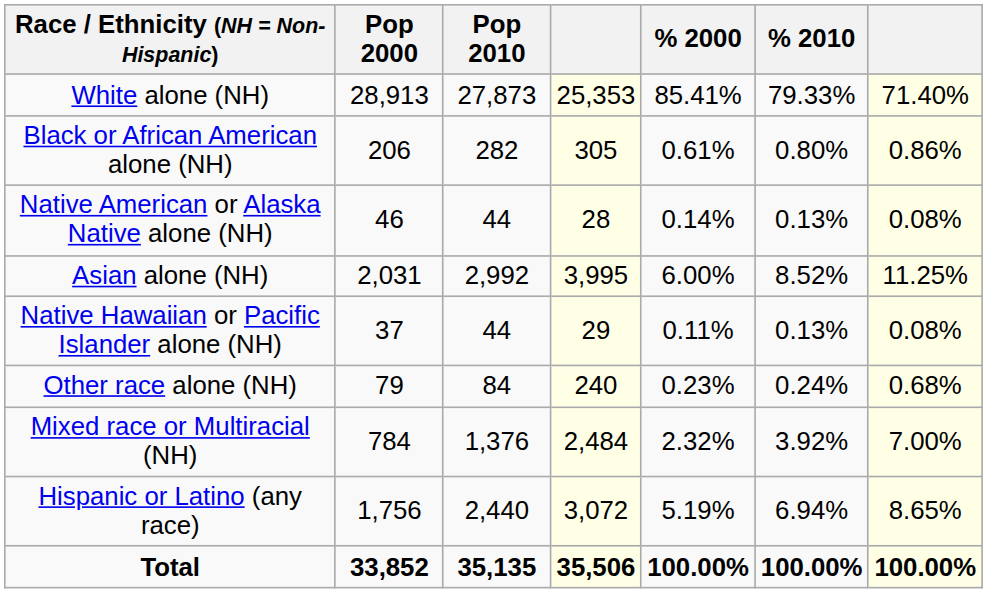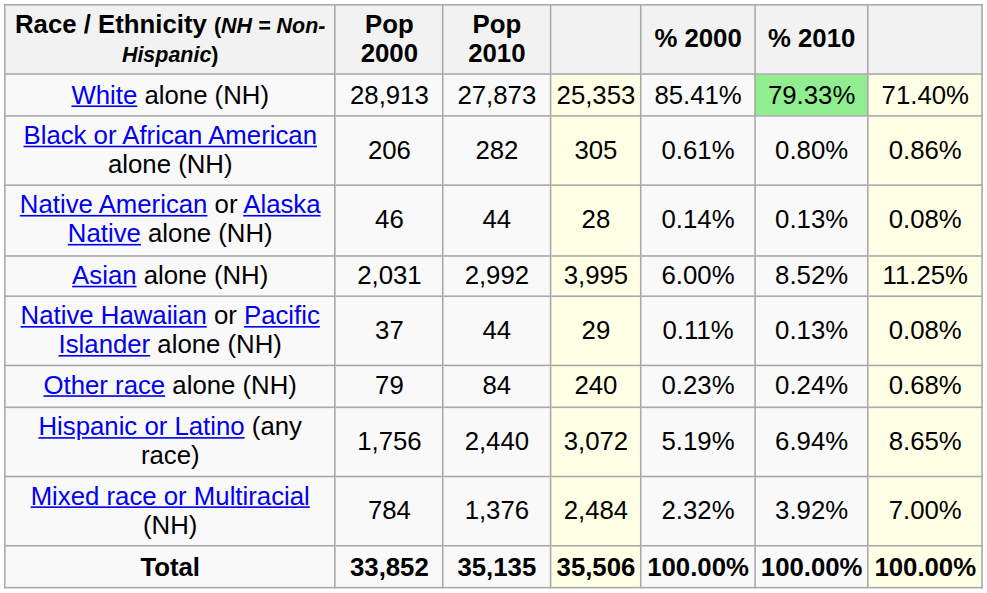(812, 94) no background -> (812, 94) lightgreen background
rows swapped: (170, 441) <-> (170, 511)
